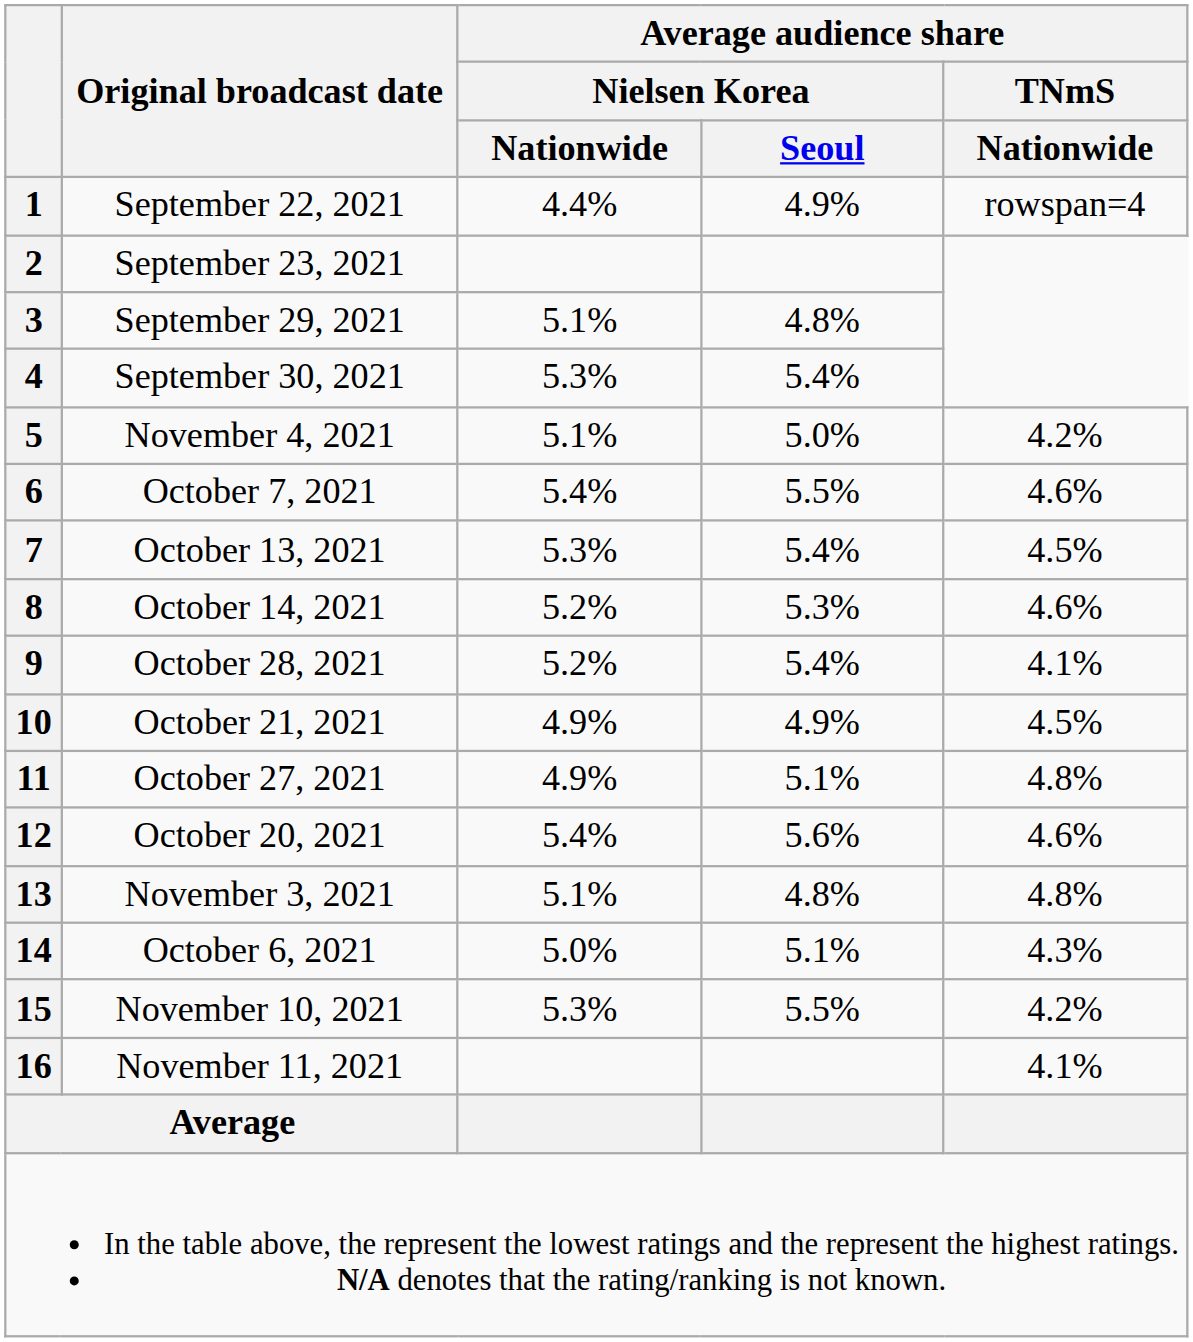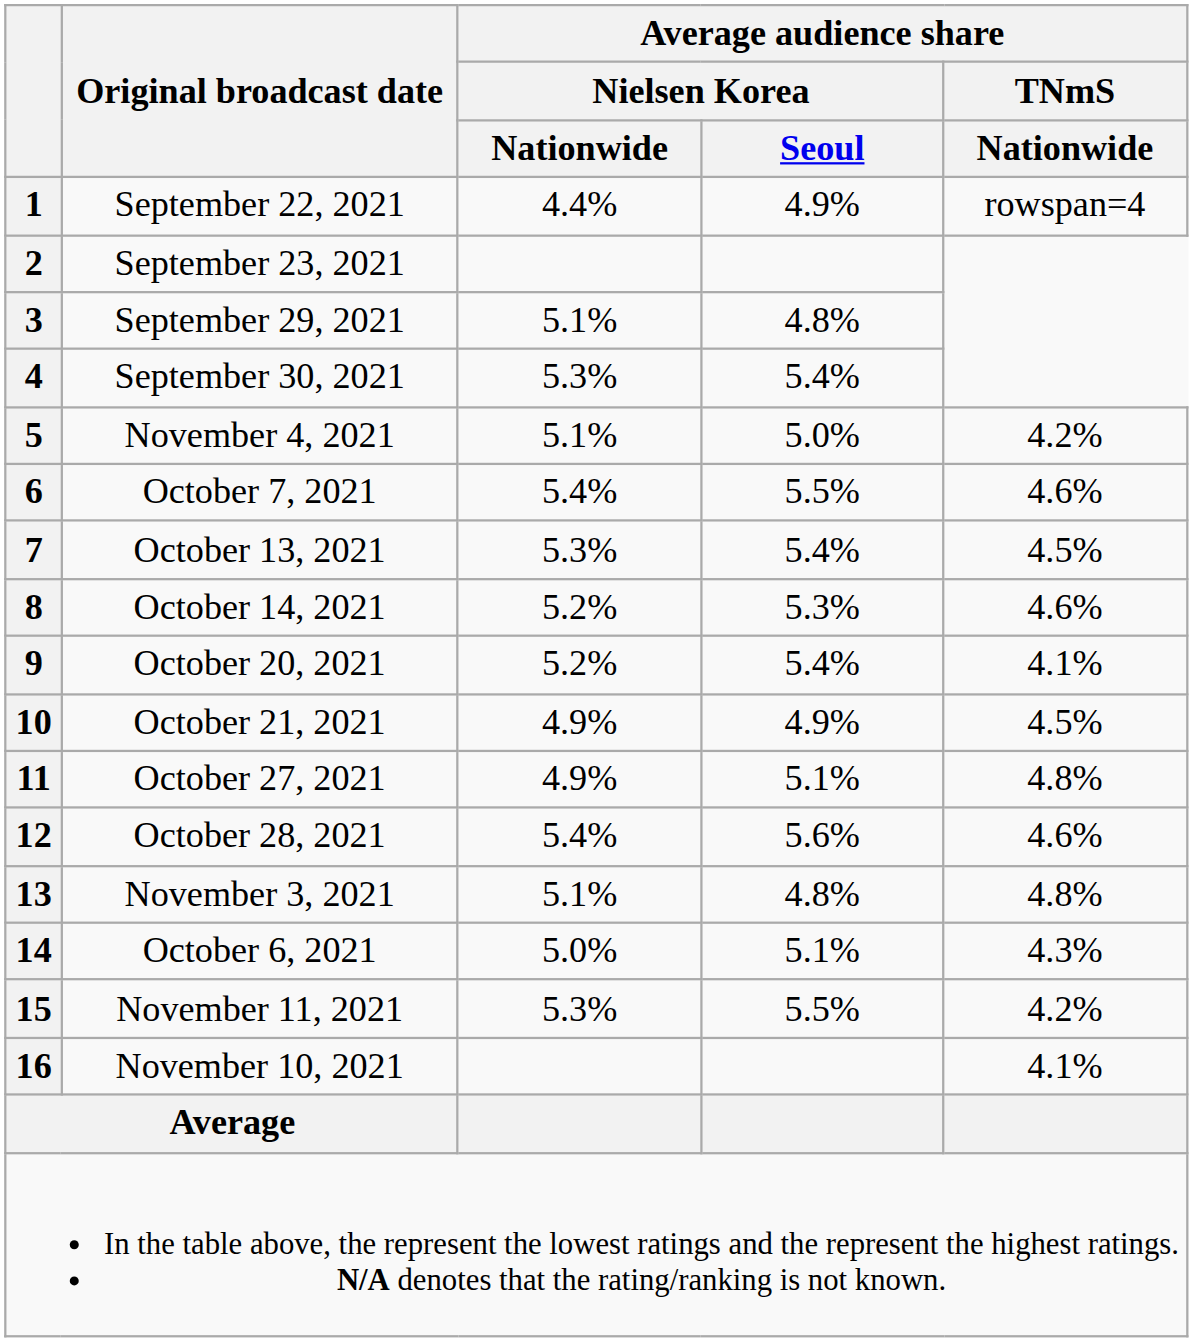(260, 663) October 28, 2021 -> (260, 663) October 20, 2021
(260, 836) October 20, 2021 -> (260, 836) October 28, 2021
(260, 1008) November 10, 2021 -> (260, 1008) November 11, 2021
(260, 1065) November 11, 2021 -> (260, 1065) November 10, 2021
